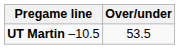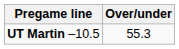(139, 34) 53.5 -> (139, 34) 55.3
